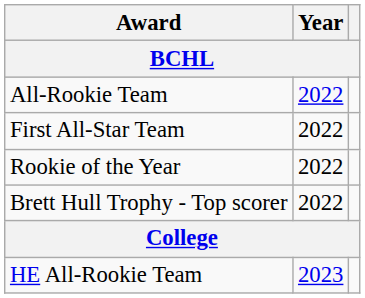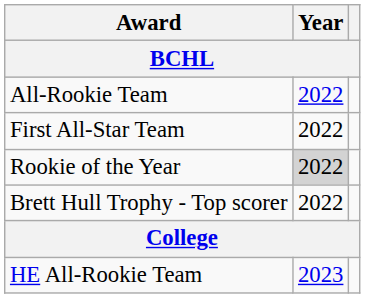(321, 166) no background -> (321, 166) lightgrey background
